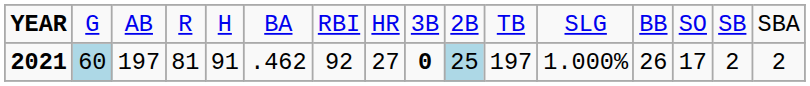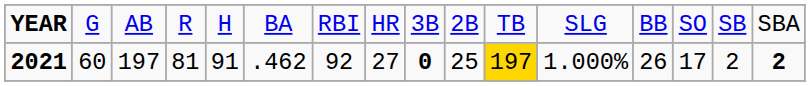(92, 62) lightblue background -> (92, 62) no background
(464, 62) lightblue background -> (464, 62) no background
(511, 62) no background -> (511, 62) gold background
(779, 62) normal -> (779, 62) bold
